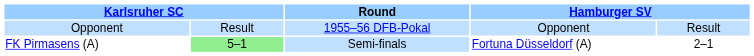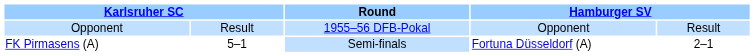(237, 44) lightgreen background -> (237, 44) no background
